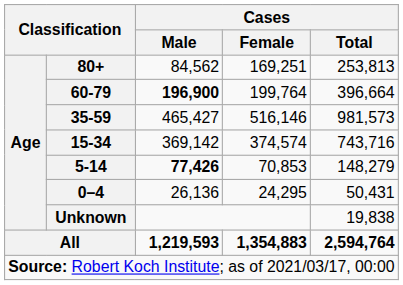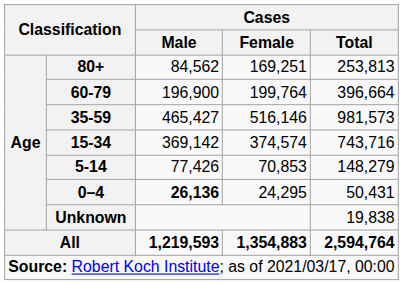(191, 93) bold -> (191, 93) normal
(195, 168) bold -> (195, 168) normal
(195, 193) normal -> (195, 193) bold
